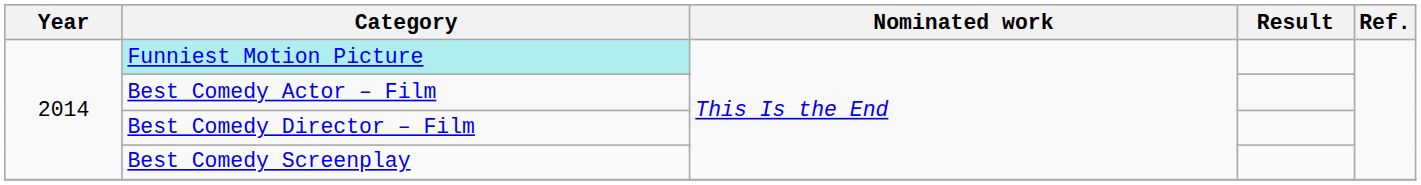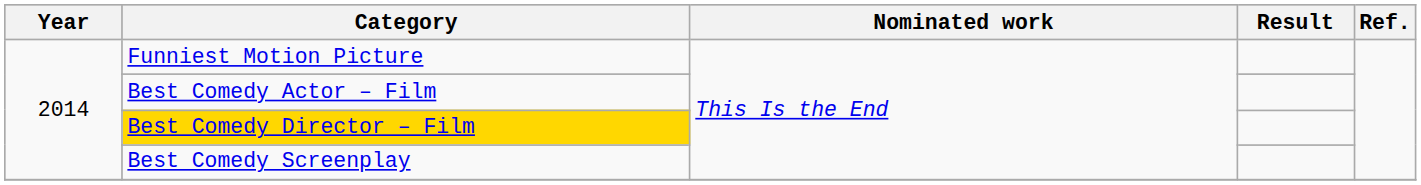(275, 57) paleturquoise background -> (275, 57) no background
(301, 127) no background -> (301, 127) gold background
